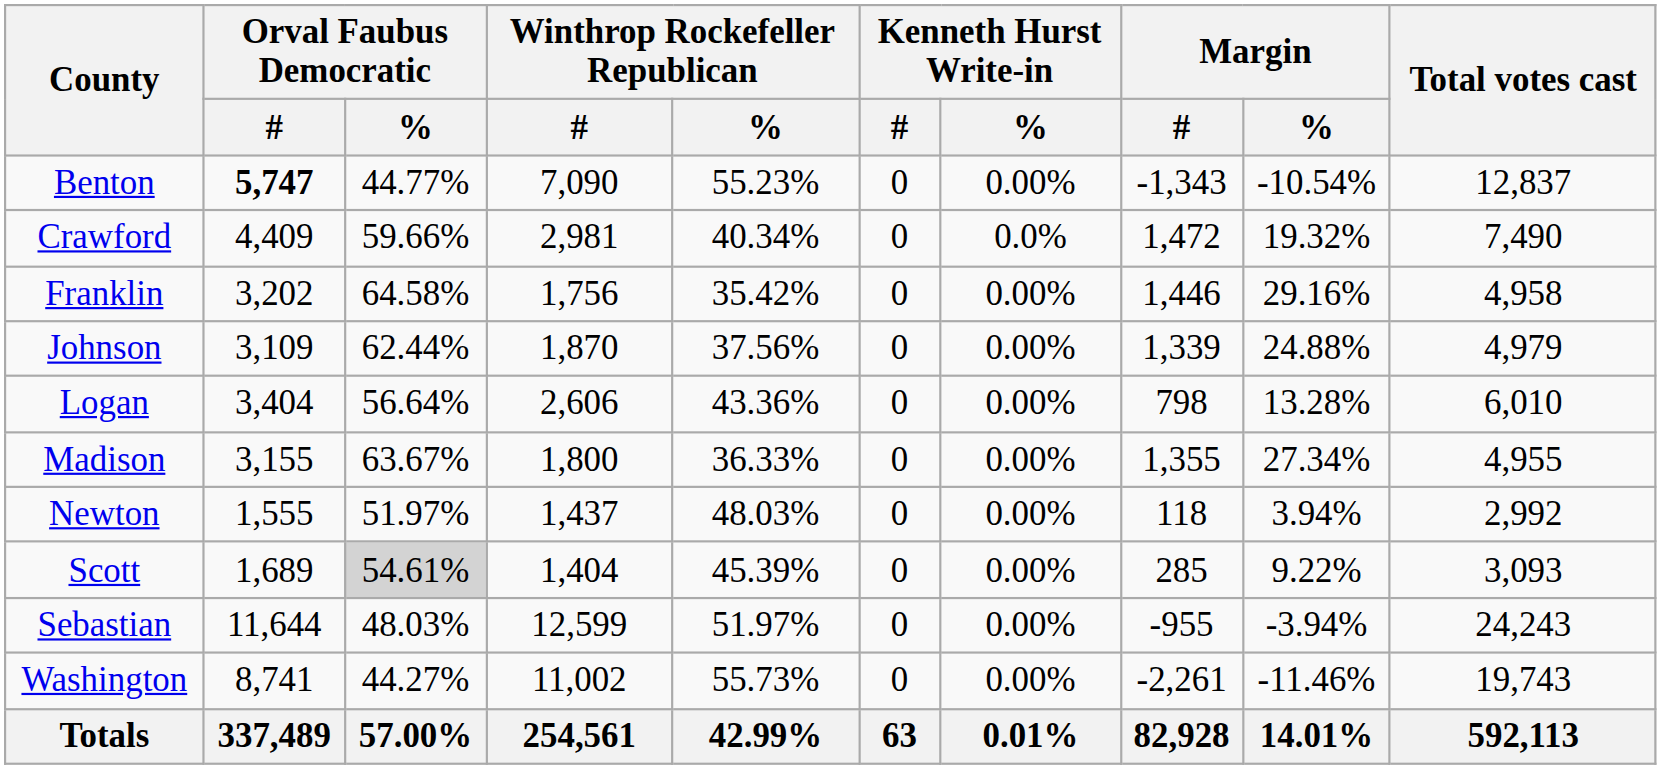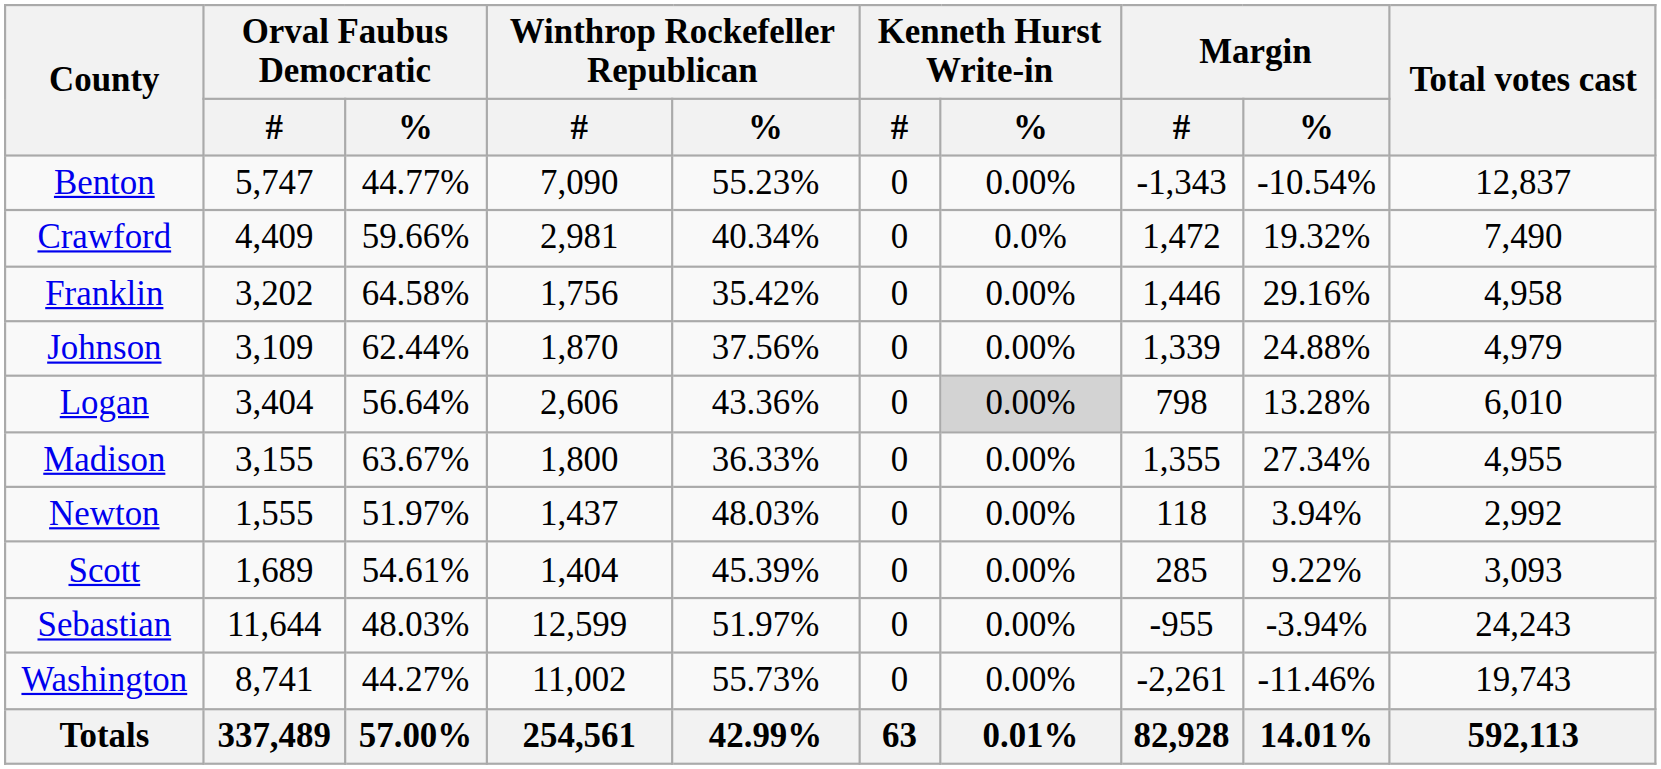(274, 182) bold -> (274, 182) normal
(1030, 403) no background -> (1030, 403) lightgrey background
(415, 569) lightgrey background -> (415, 569) no background
